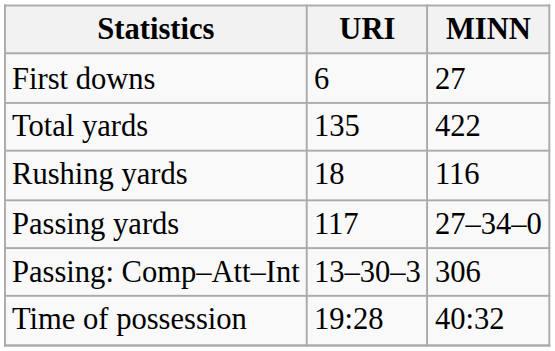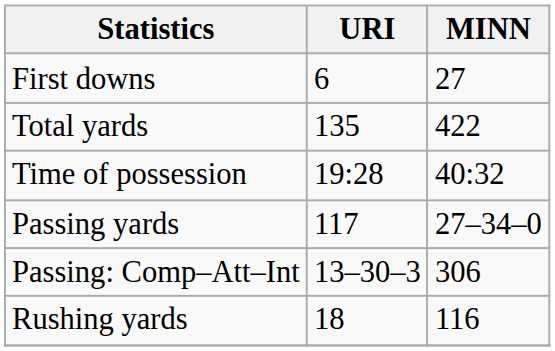rows swapped: (100, 174) <-> (129, 320)
